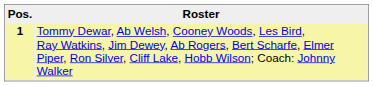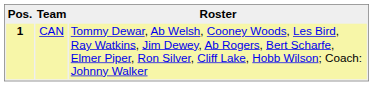+ column: (52, 14)
